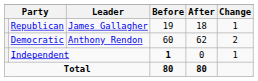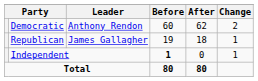rows swapped: (37, 40) <-> (37, 26)
